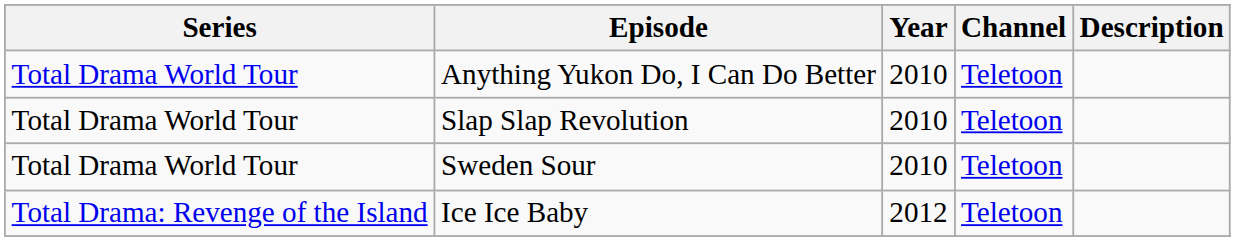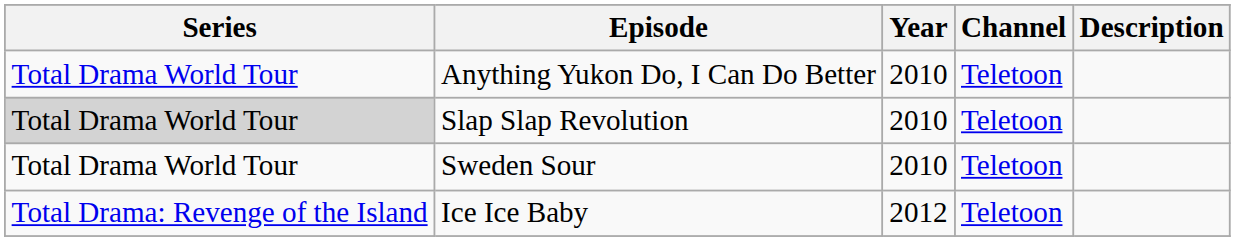(155, 119) no background -> (155, 119) lightgrey background
